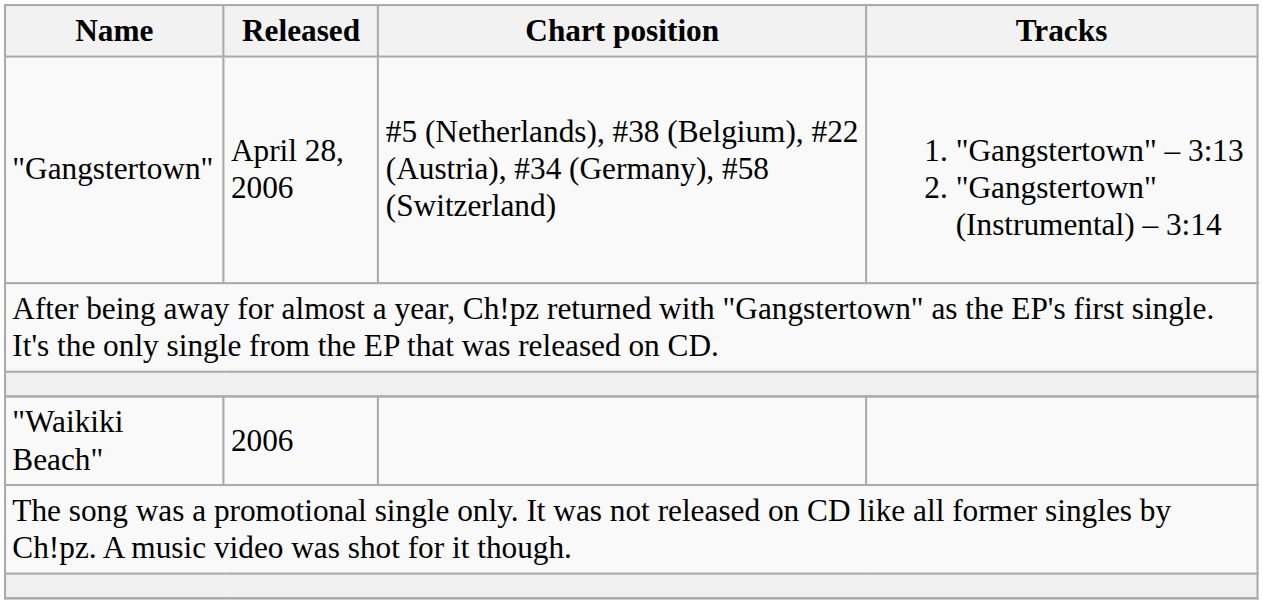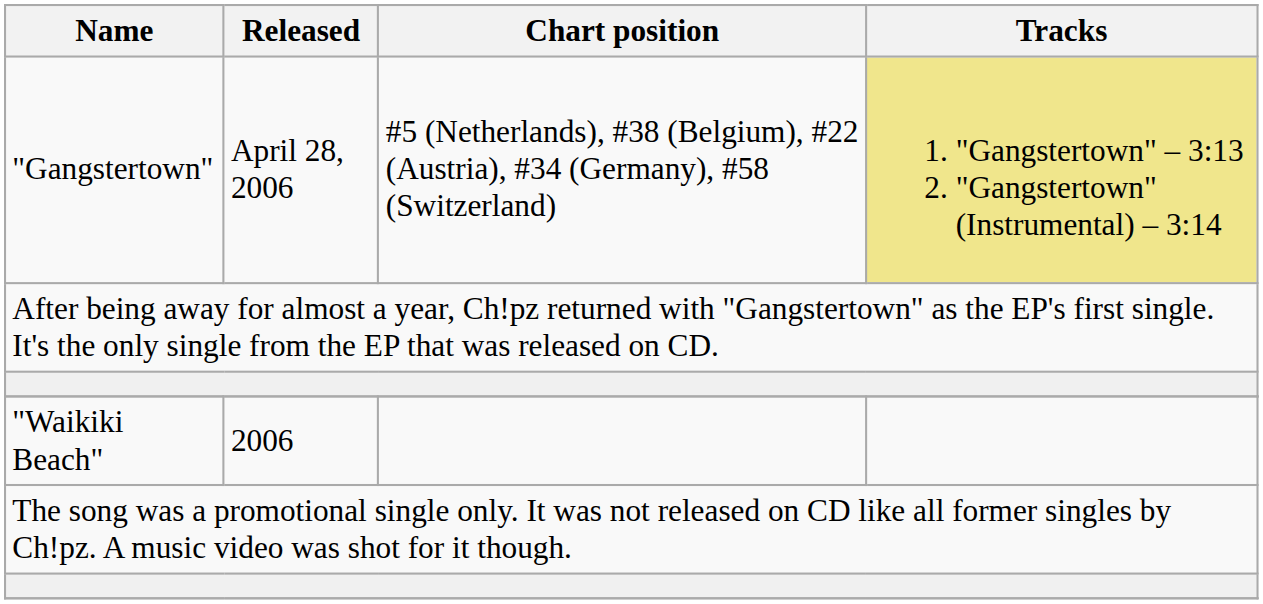(1062, 188) no background -> (1062, 188) khaki background
